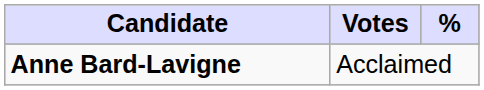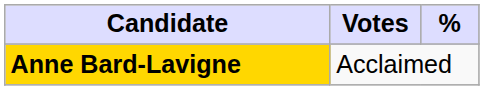(126, 64) no background -> (126, 64) gold background
